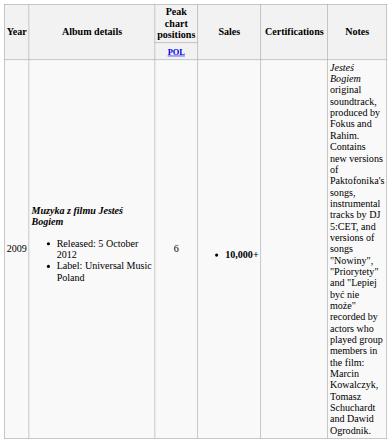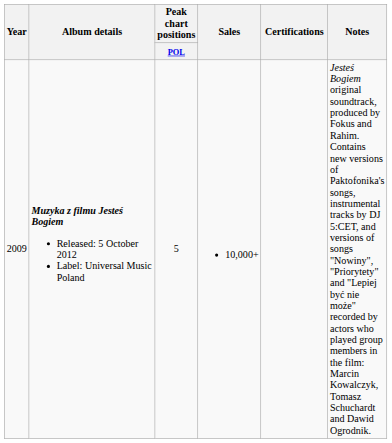(176, 249) 6 -> (176, 249) 5
(229, 255) bold -> (229, 255) normal
